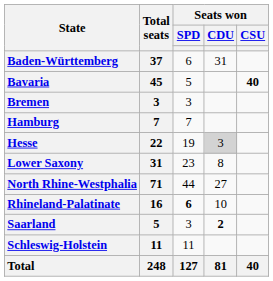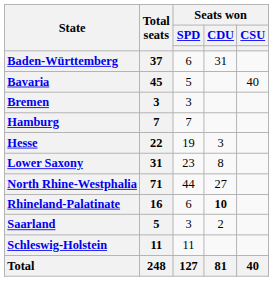(253, 82) bold -> (253, 82) normal
(221, 143) lightgrey background -> (221, 143) no background
(189, 204) bold -> (189, 204) normal
(221, 204) normal -> (221, 204) bold
(221, 225) bold -> (221, 225) normal
